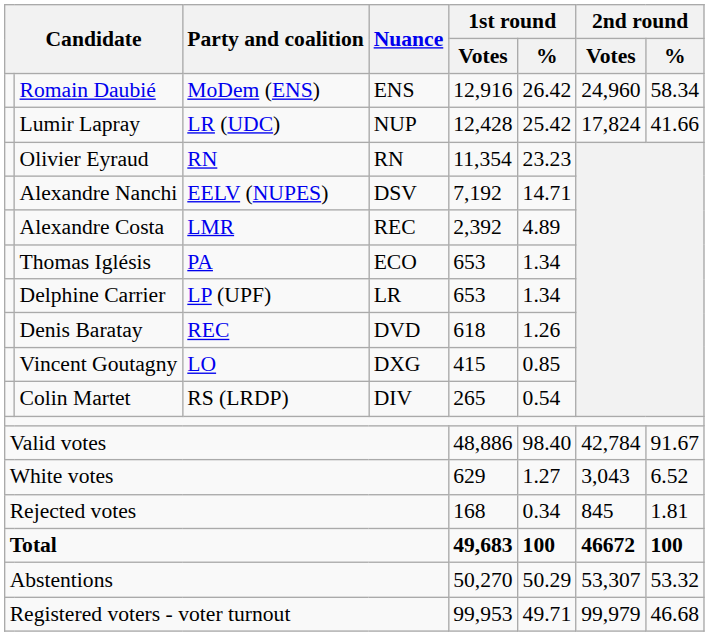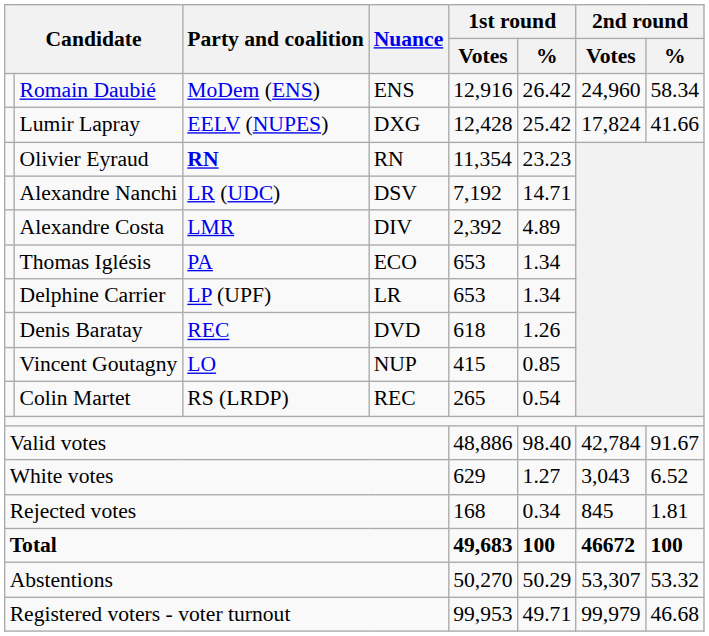(234, 124) LR (UDC) -> (258, 124) EELV (NUPES)
(395, 124) NUP -> (397, 124) DXG
(202, 158) normal -> (203, 158) bold
(258, 192) EELV (NUPES) -> (234, 192) LR (UDC)
(395, 227) REC -> (393, 227) DIV
(397, 364) DXG -> (395, 364) NUP
(393, 398) DIV -> (395, 398) REC
